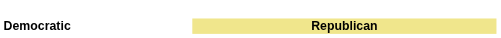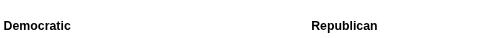(344, 26) khaki background -> (344, 26) no background
